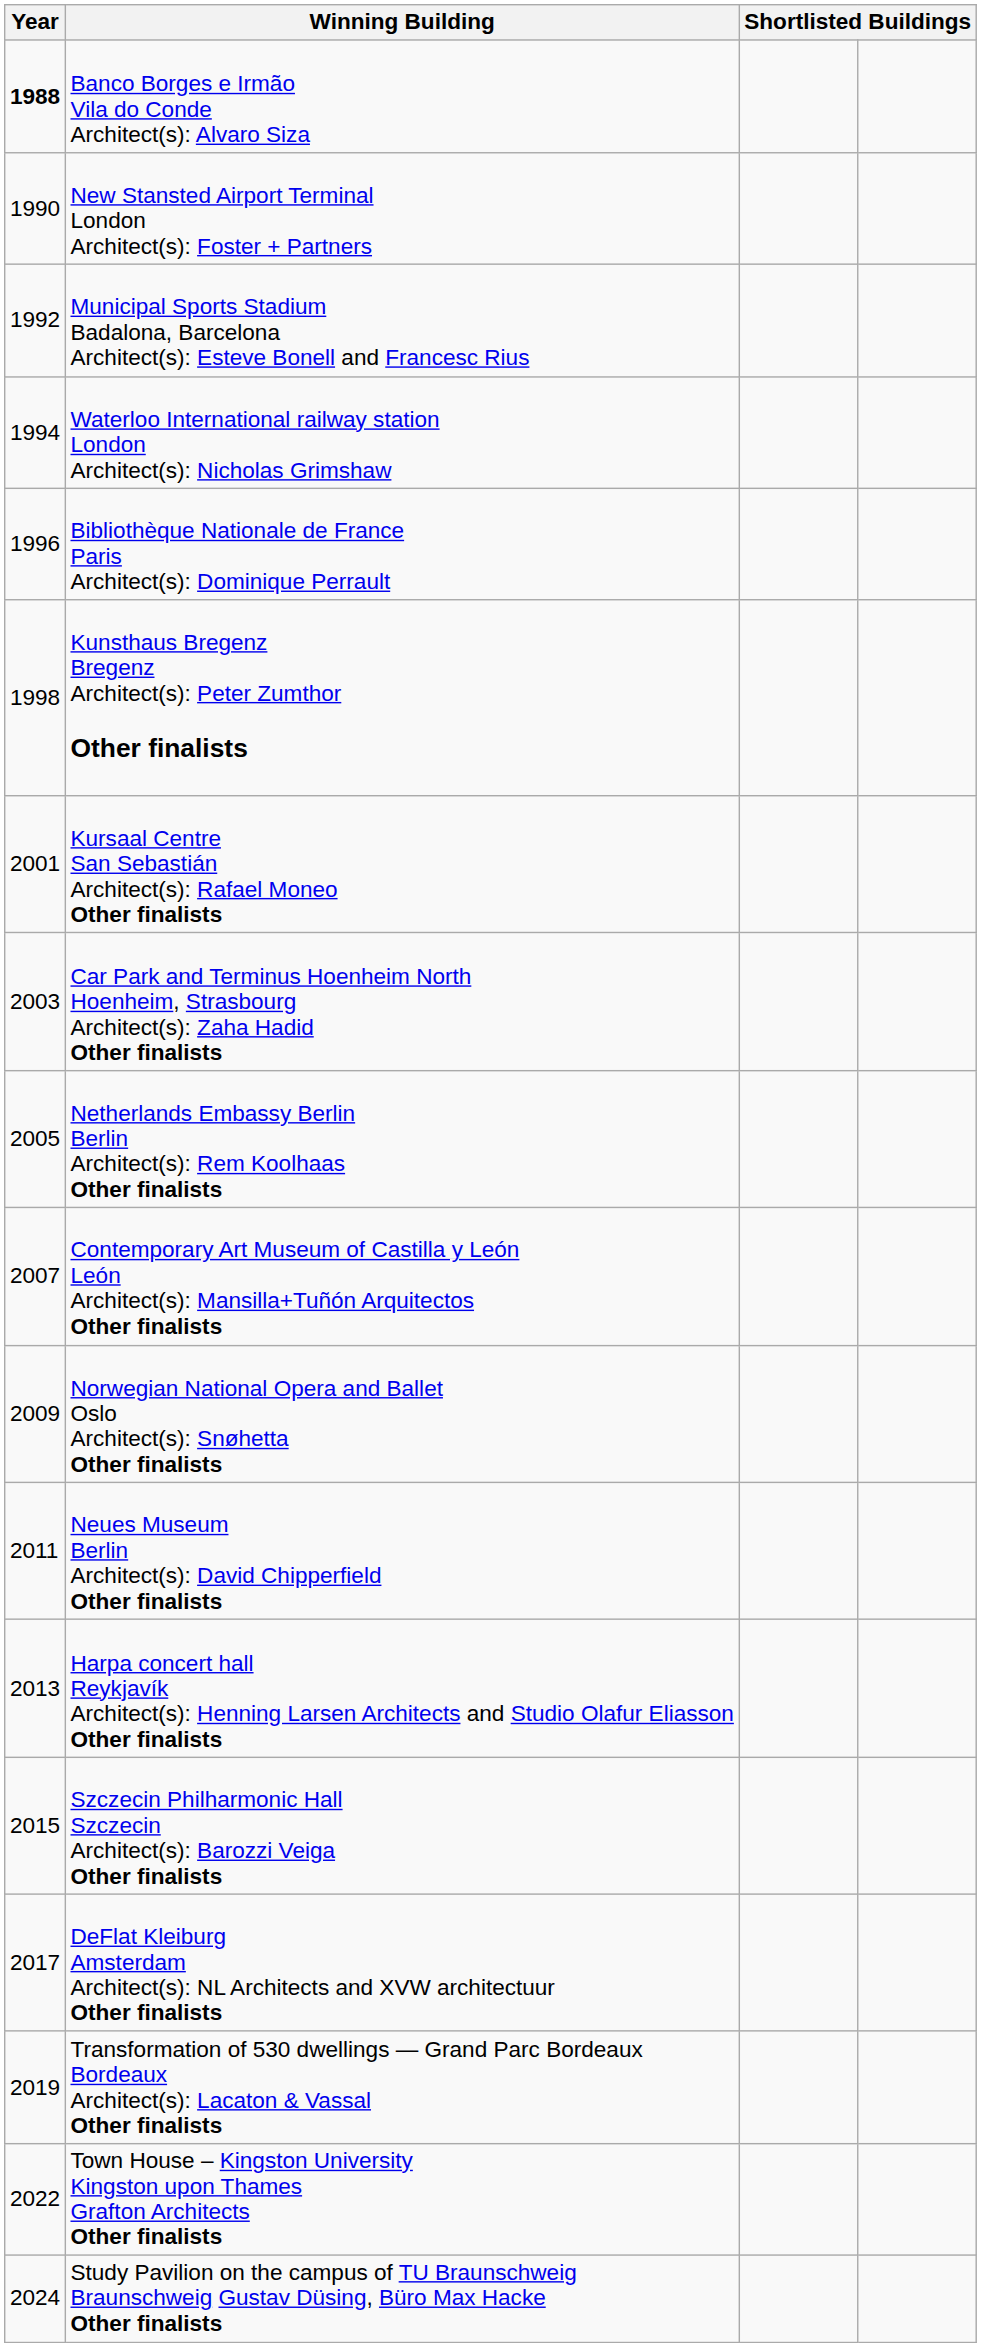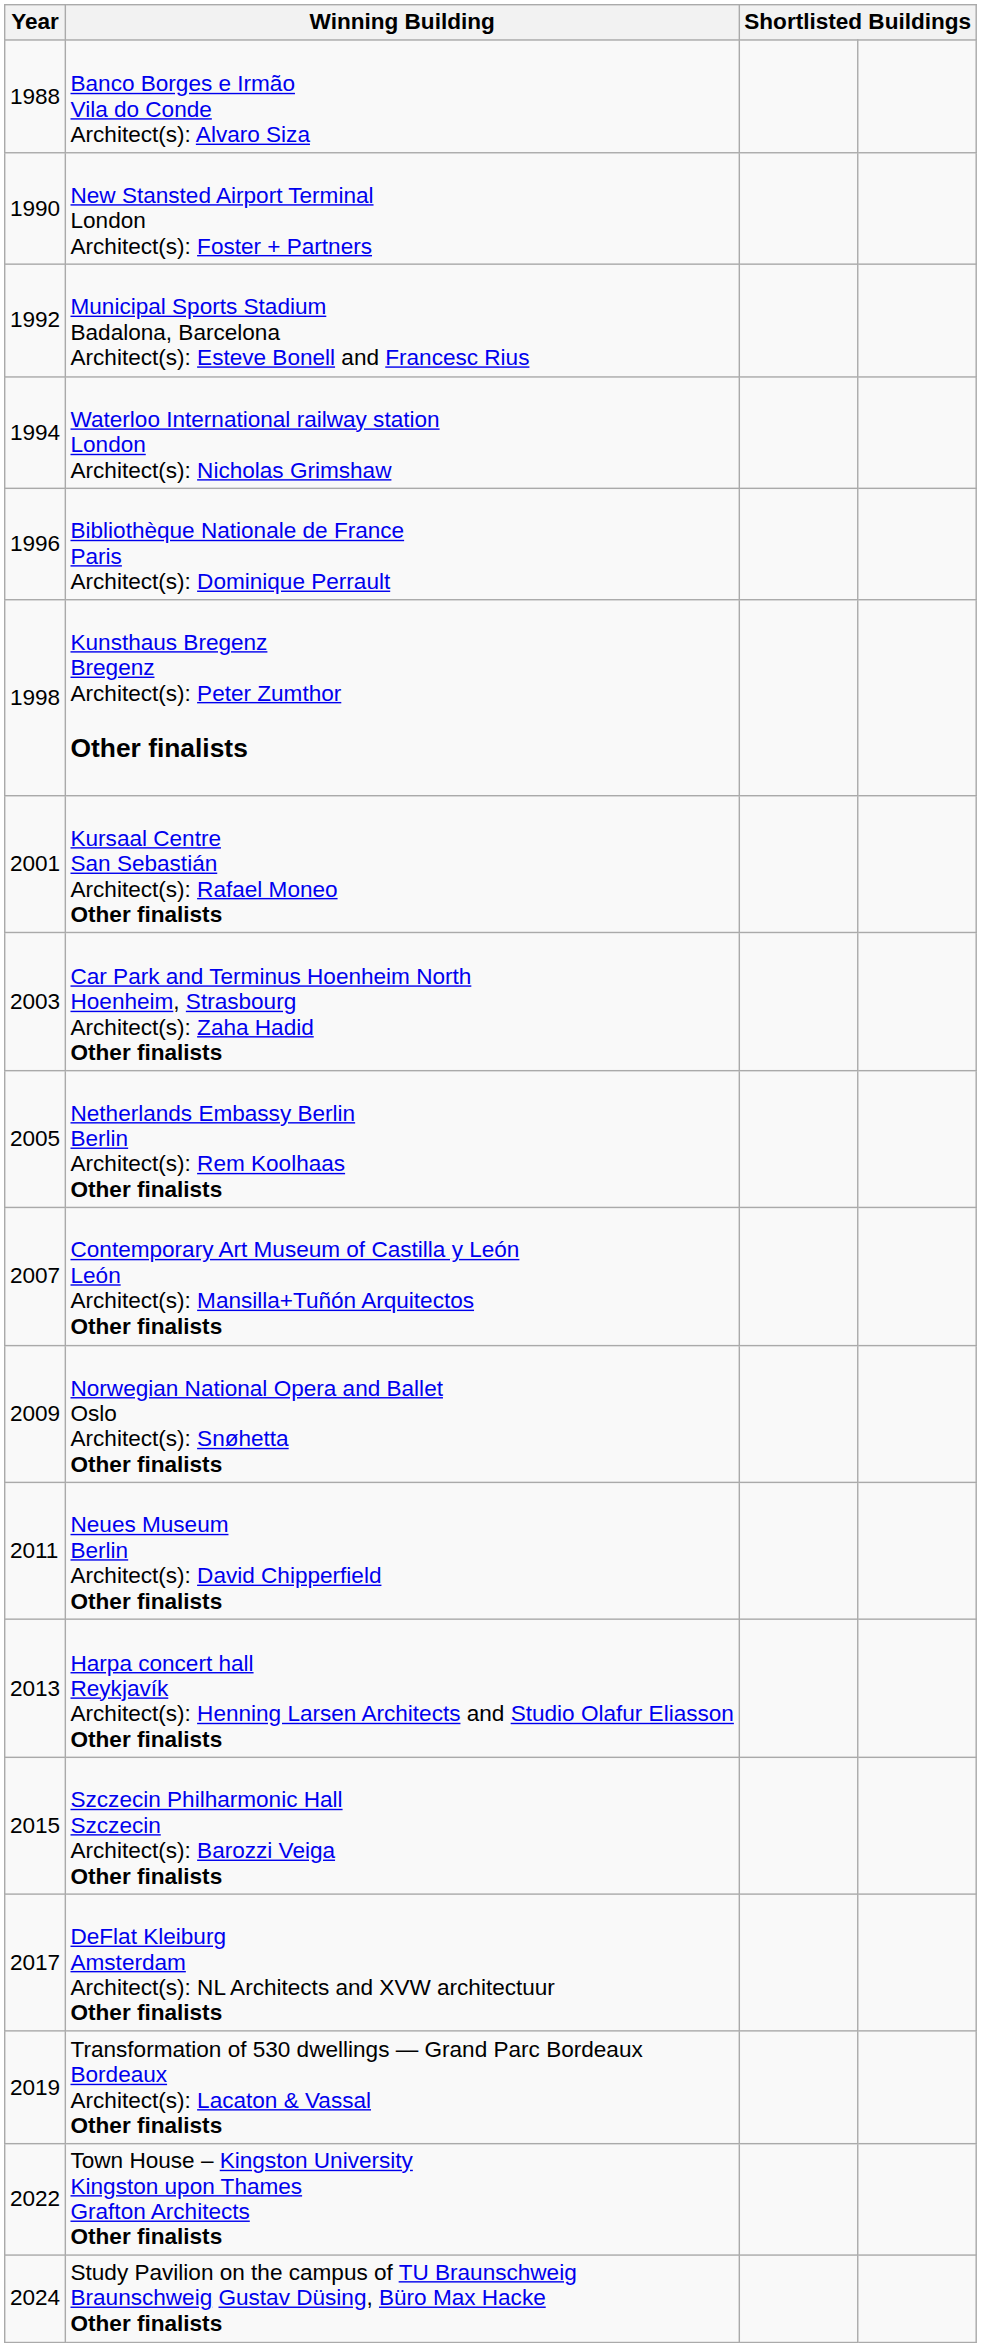(35, 96) bold -> (35, 96) normal
